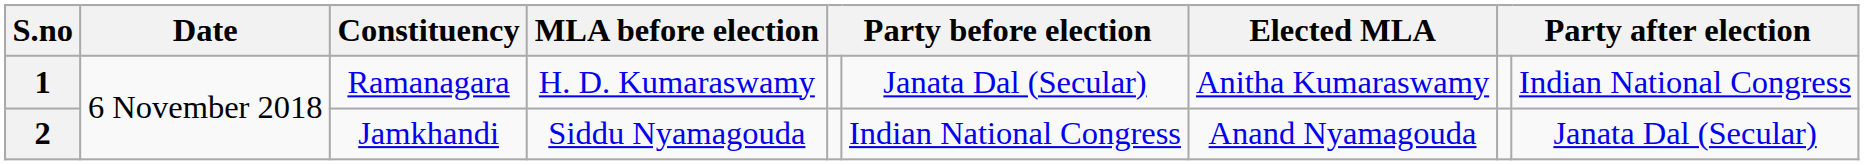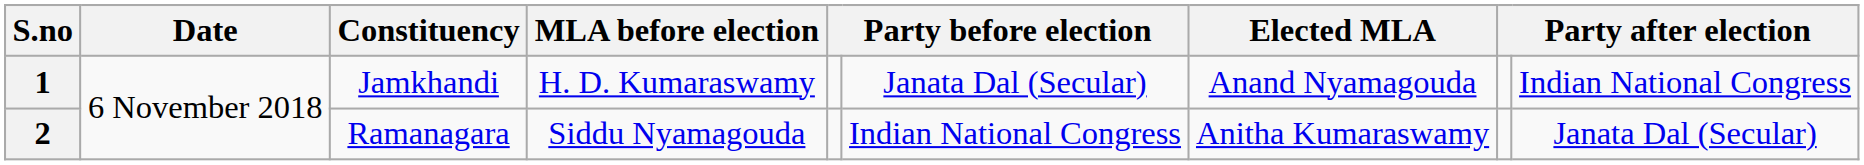(429, 81) Ramanagara -> (429, 81) Jamkhandi
(1343, 81) Anitha Kumaraswamy -> (1343, 81) Anand Nyamagouda
(429, 133) Jamkhandi -> (429, 133) Ramanagara
(1343, 133) Anand Nyamagouda -> (1343, 133) Anitha Kumaraswamy
